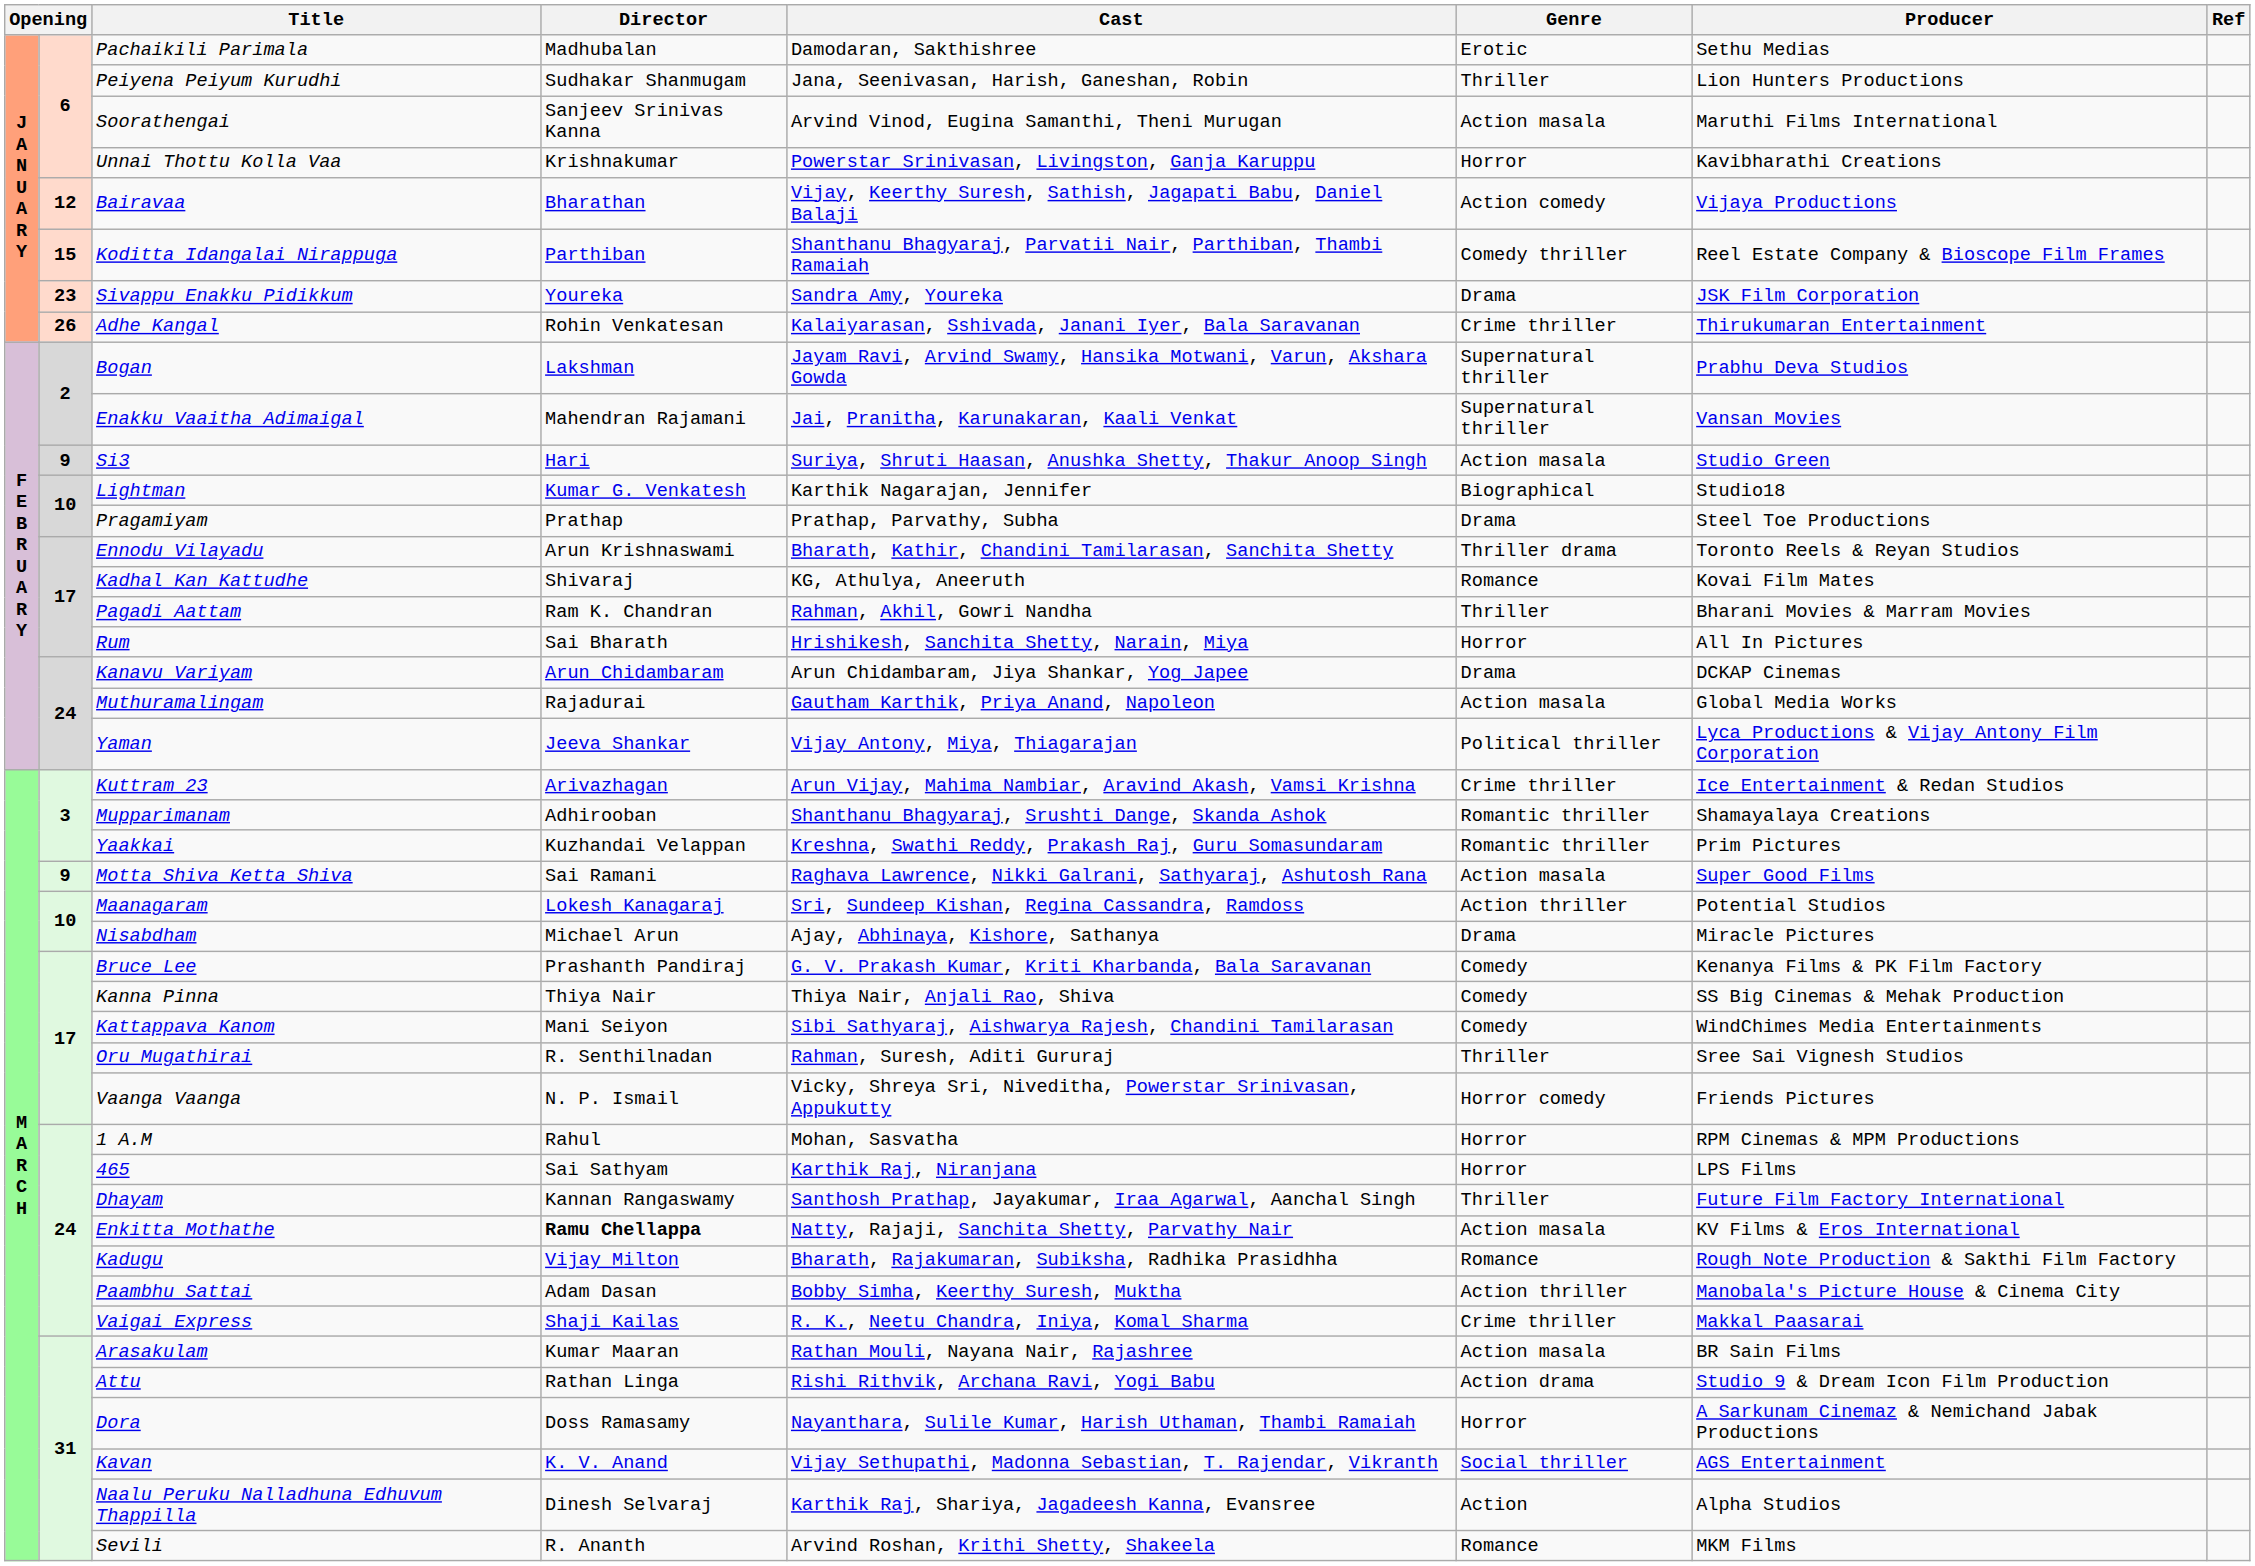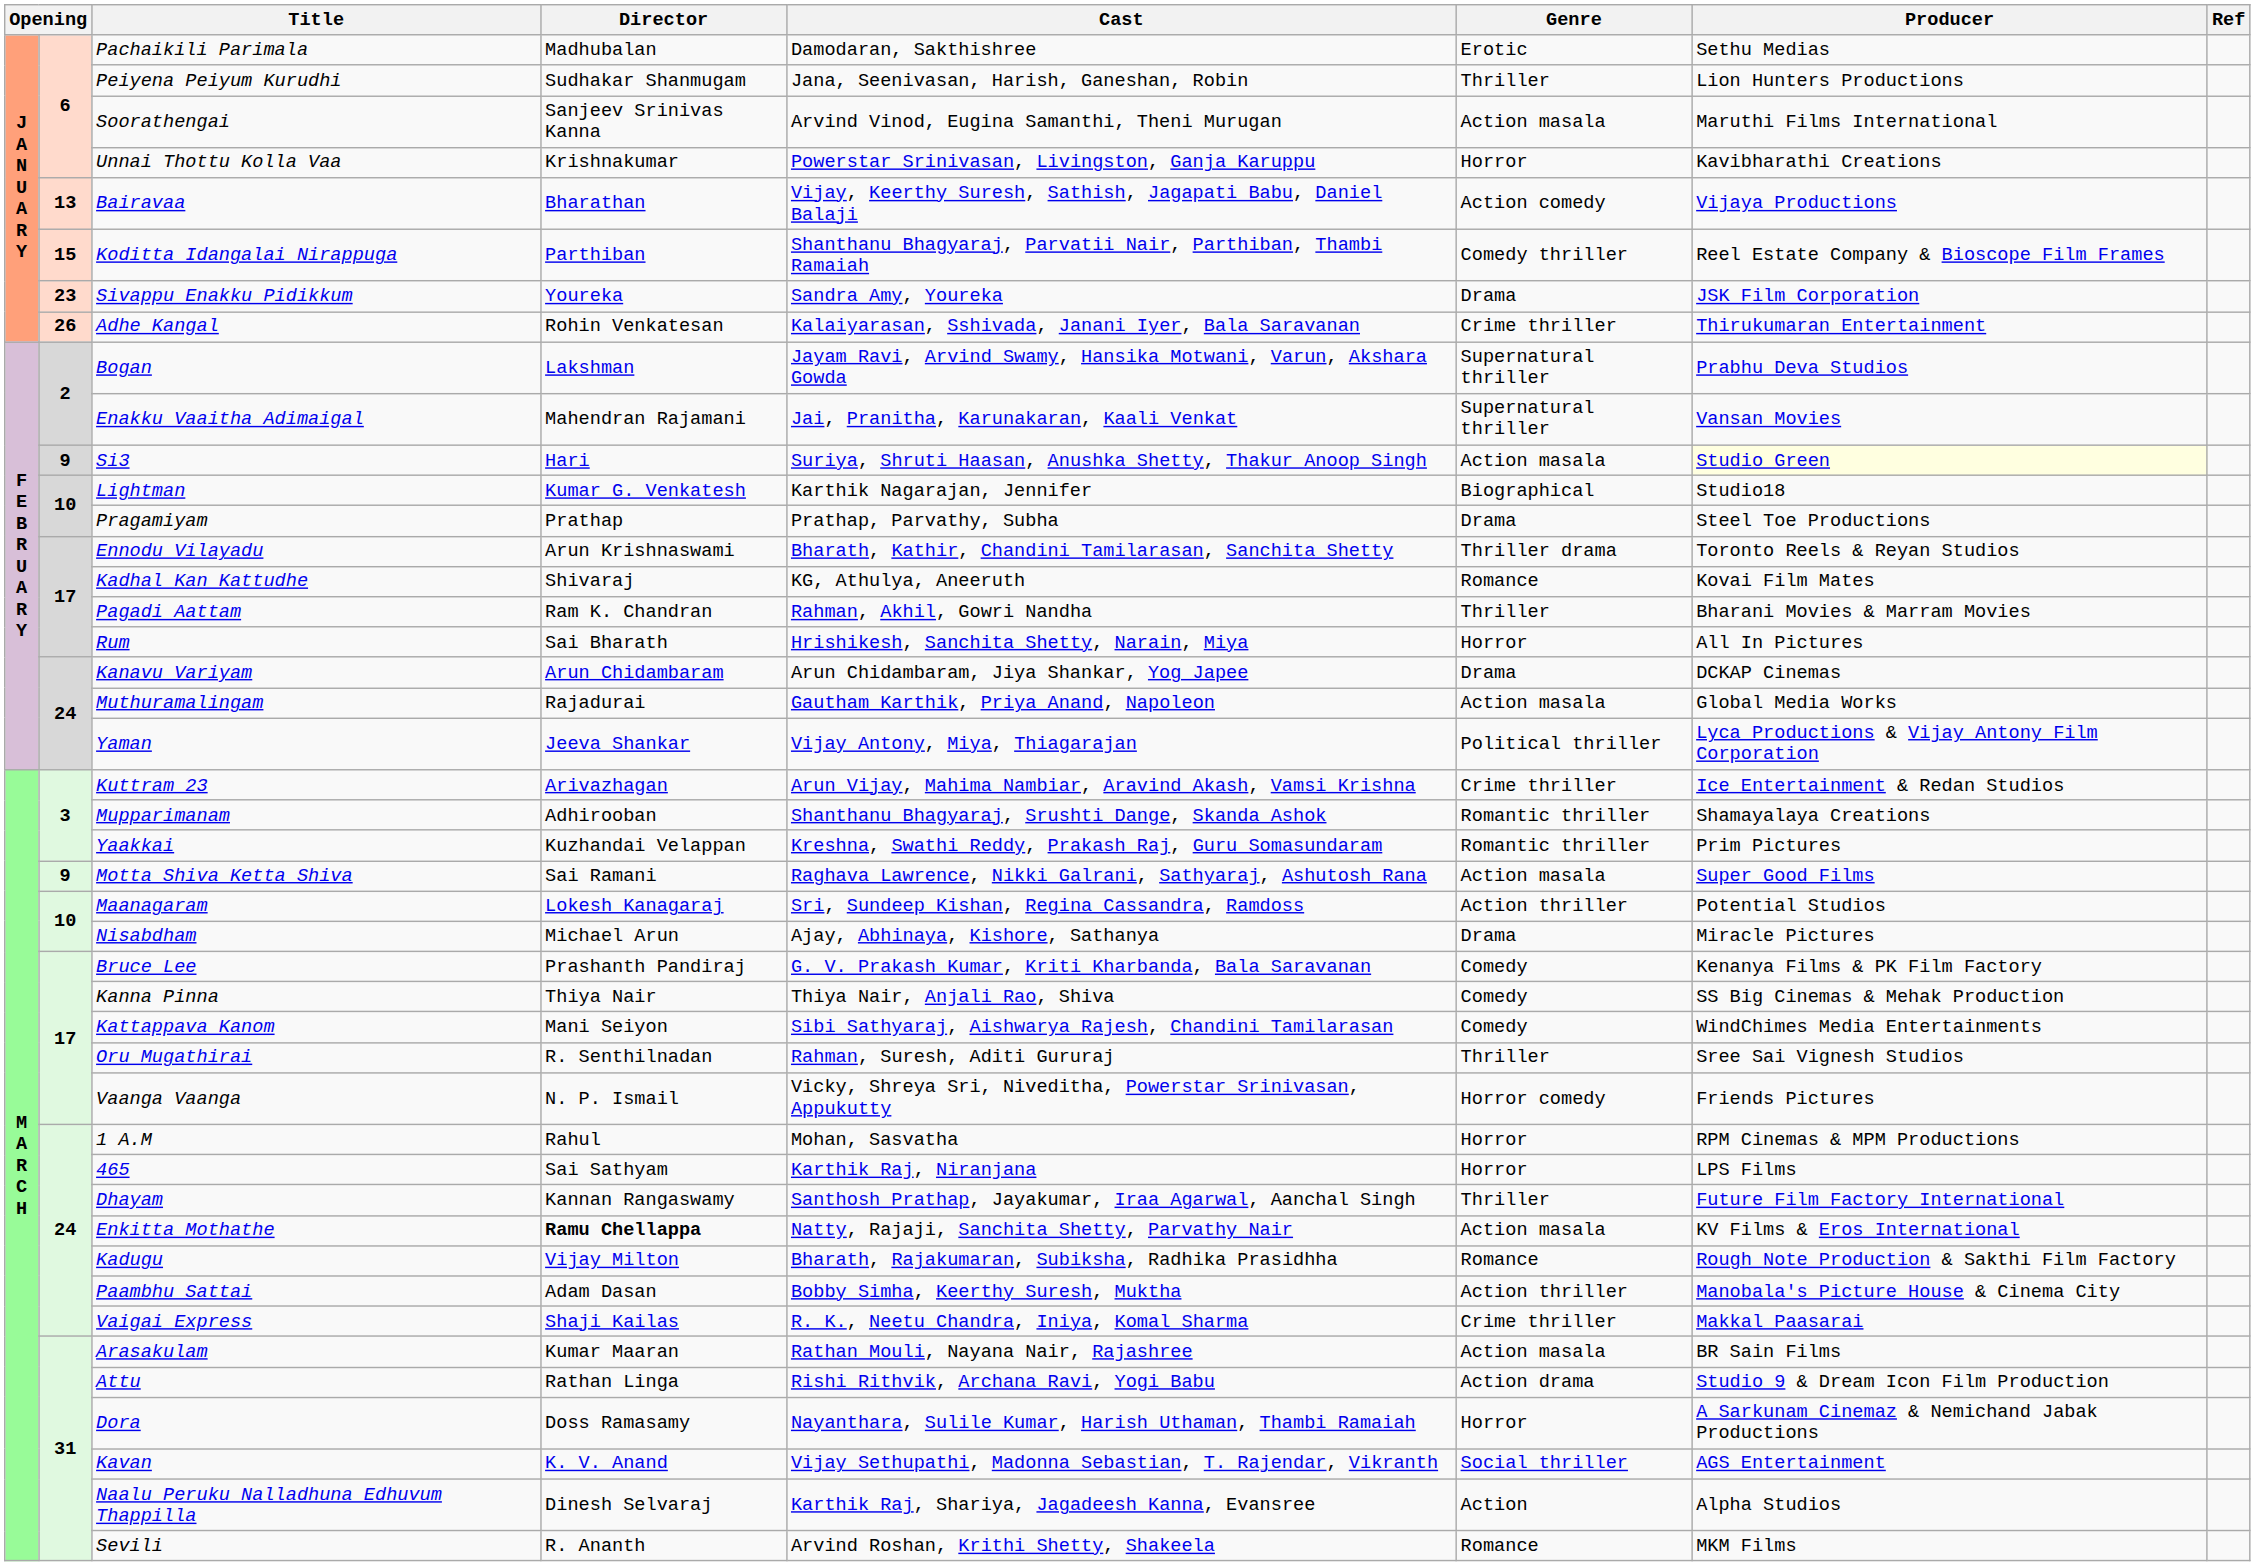(65, 204) 12 -> (65, 204) 13
(1763, 460) no background -> (1763, 460) lightyellow background
